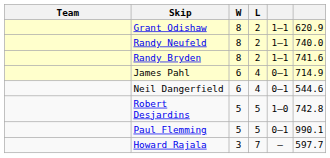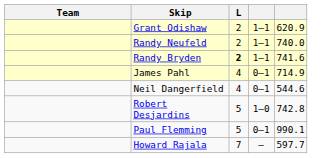- column: (239, 12)
(258, 58) normal -> (239, 58) bold
